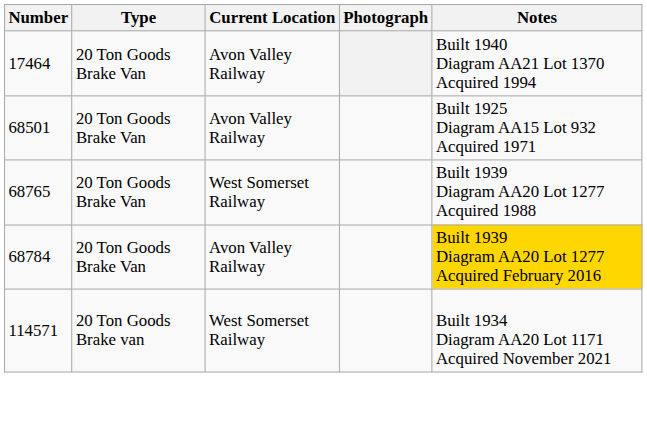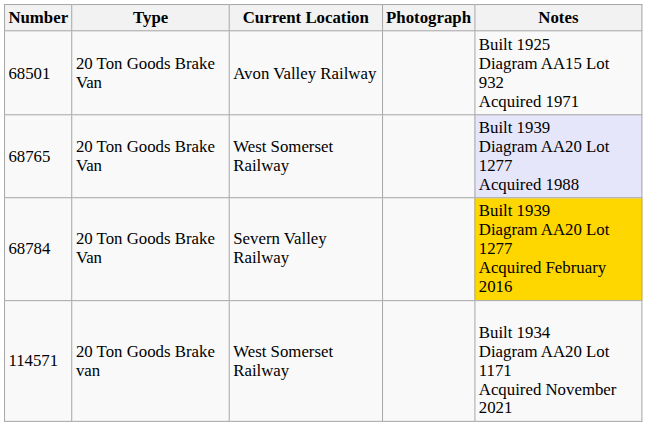- row: (29, 63)
(520, 192) no background -> (544, 156) lavender background
(251, 256) Avon Valley Railway -> (280, 248) Severn Valley Railway
